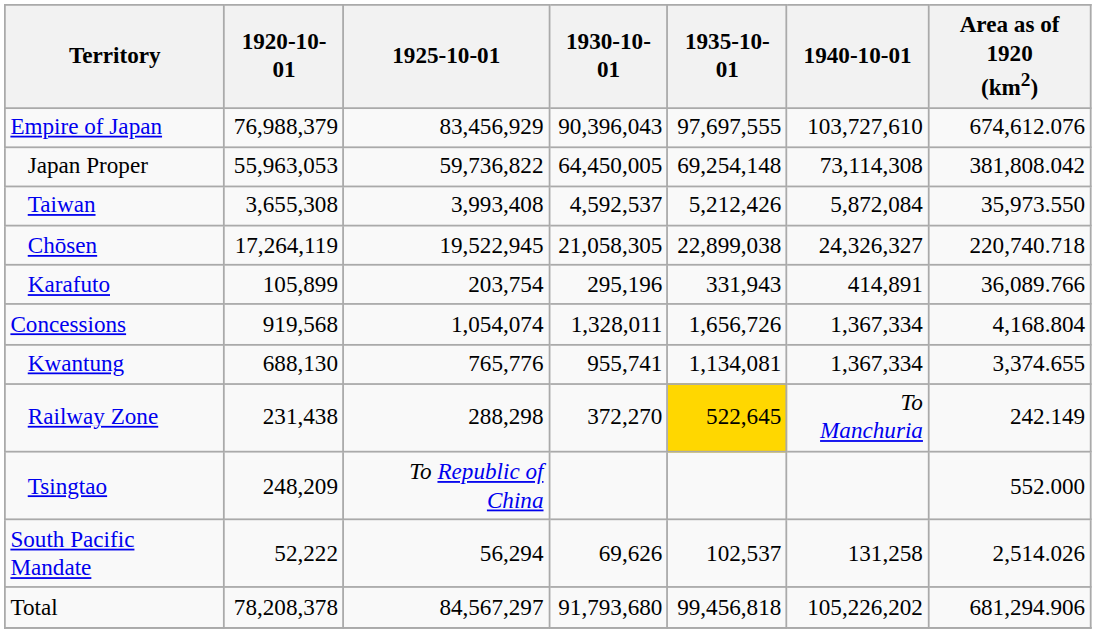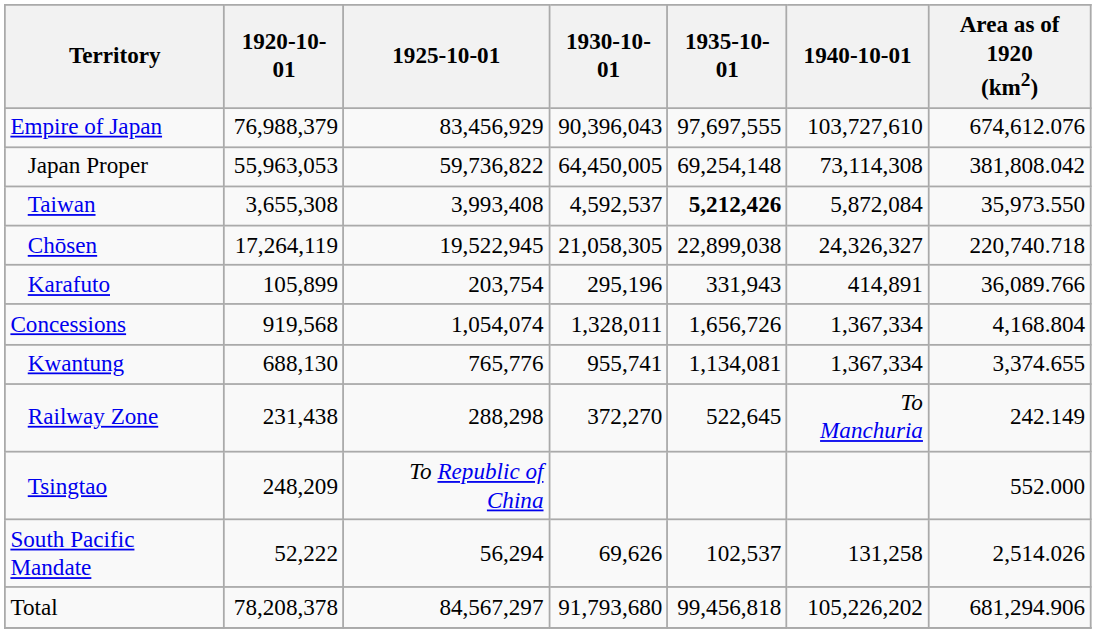(735, 205) normal -> (735, 205) bold
(744, 417) gold background -> (744, 417) no background
